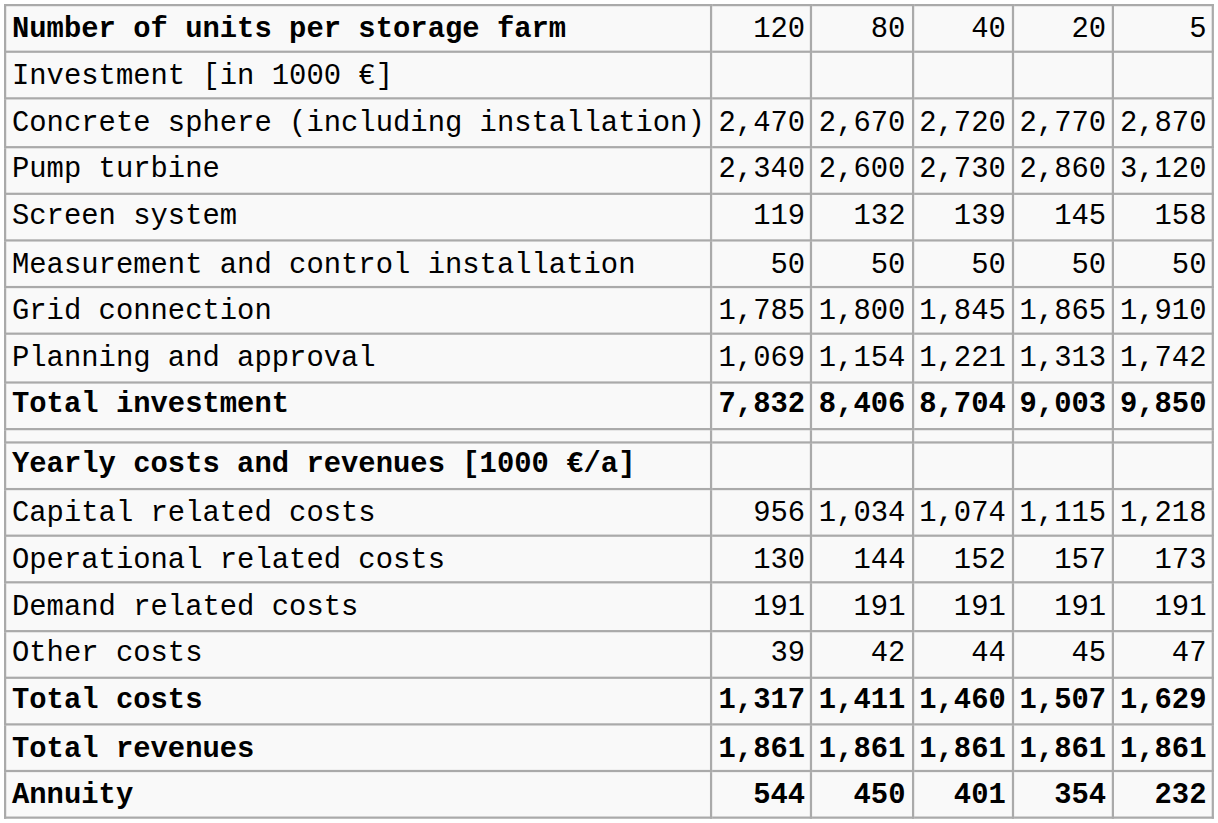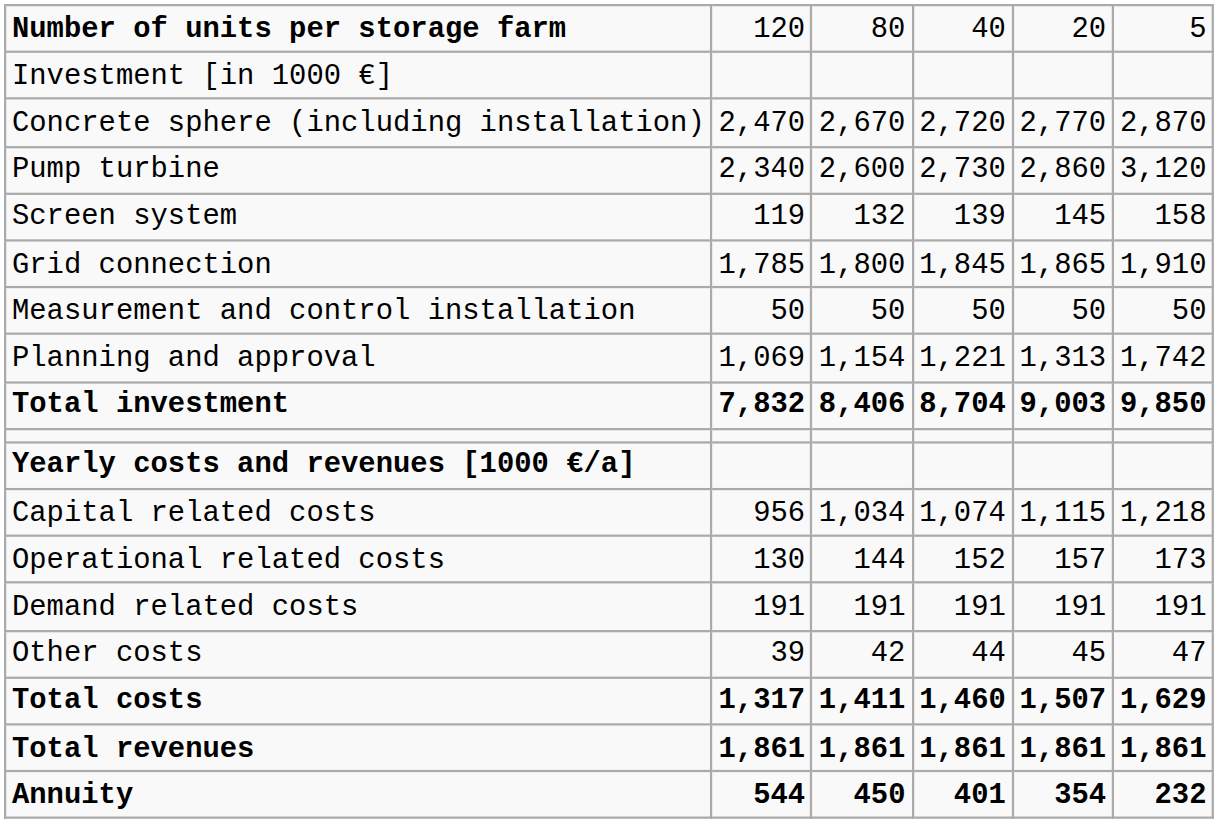rows swapped: (324, 264) <-> (142, 311)
